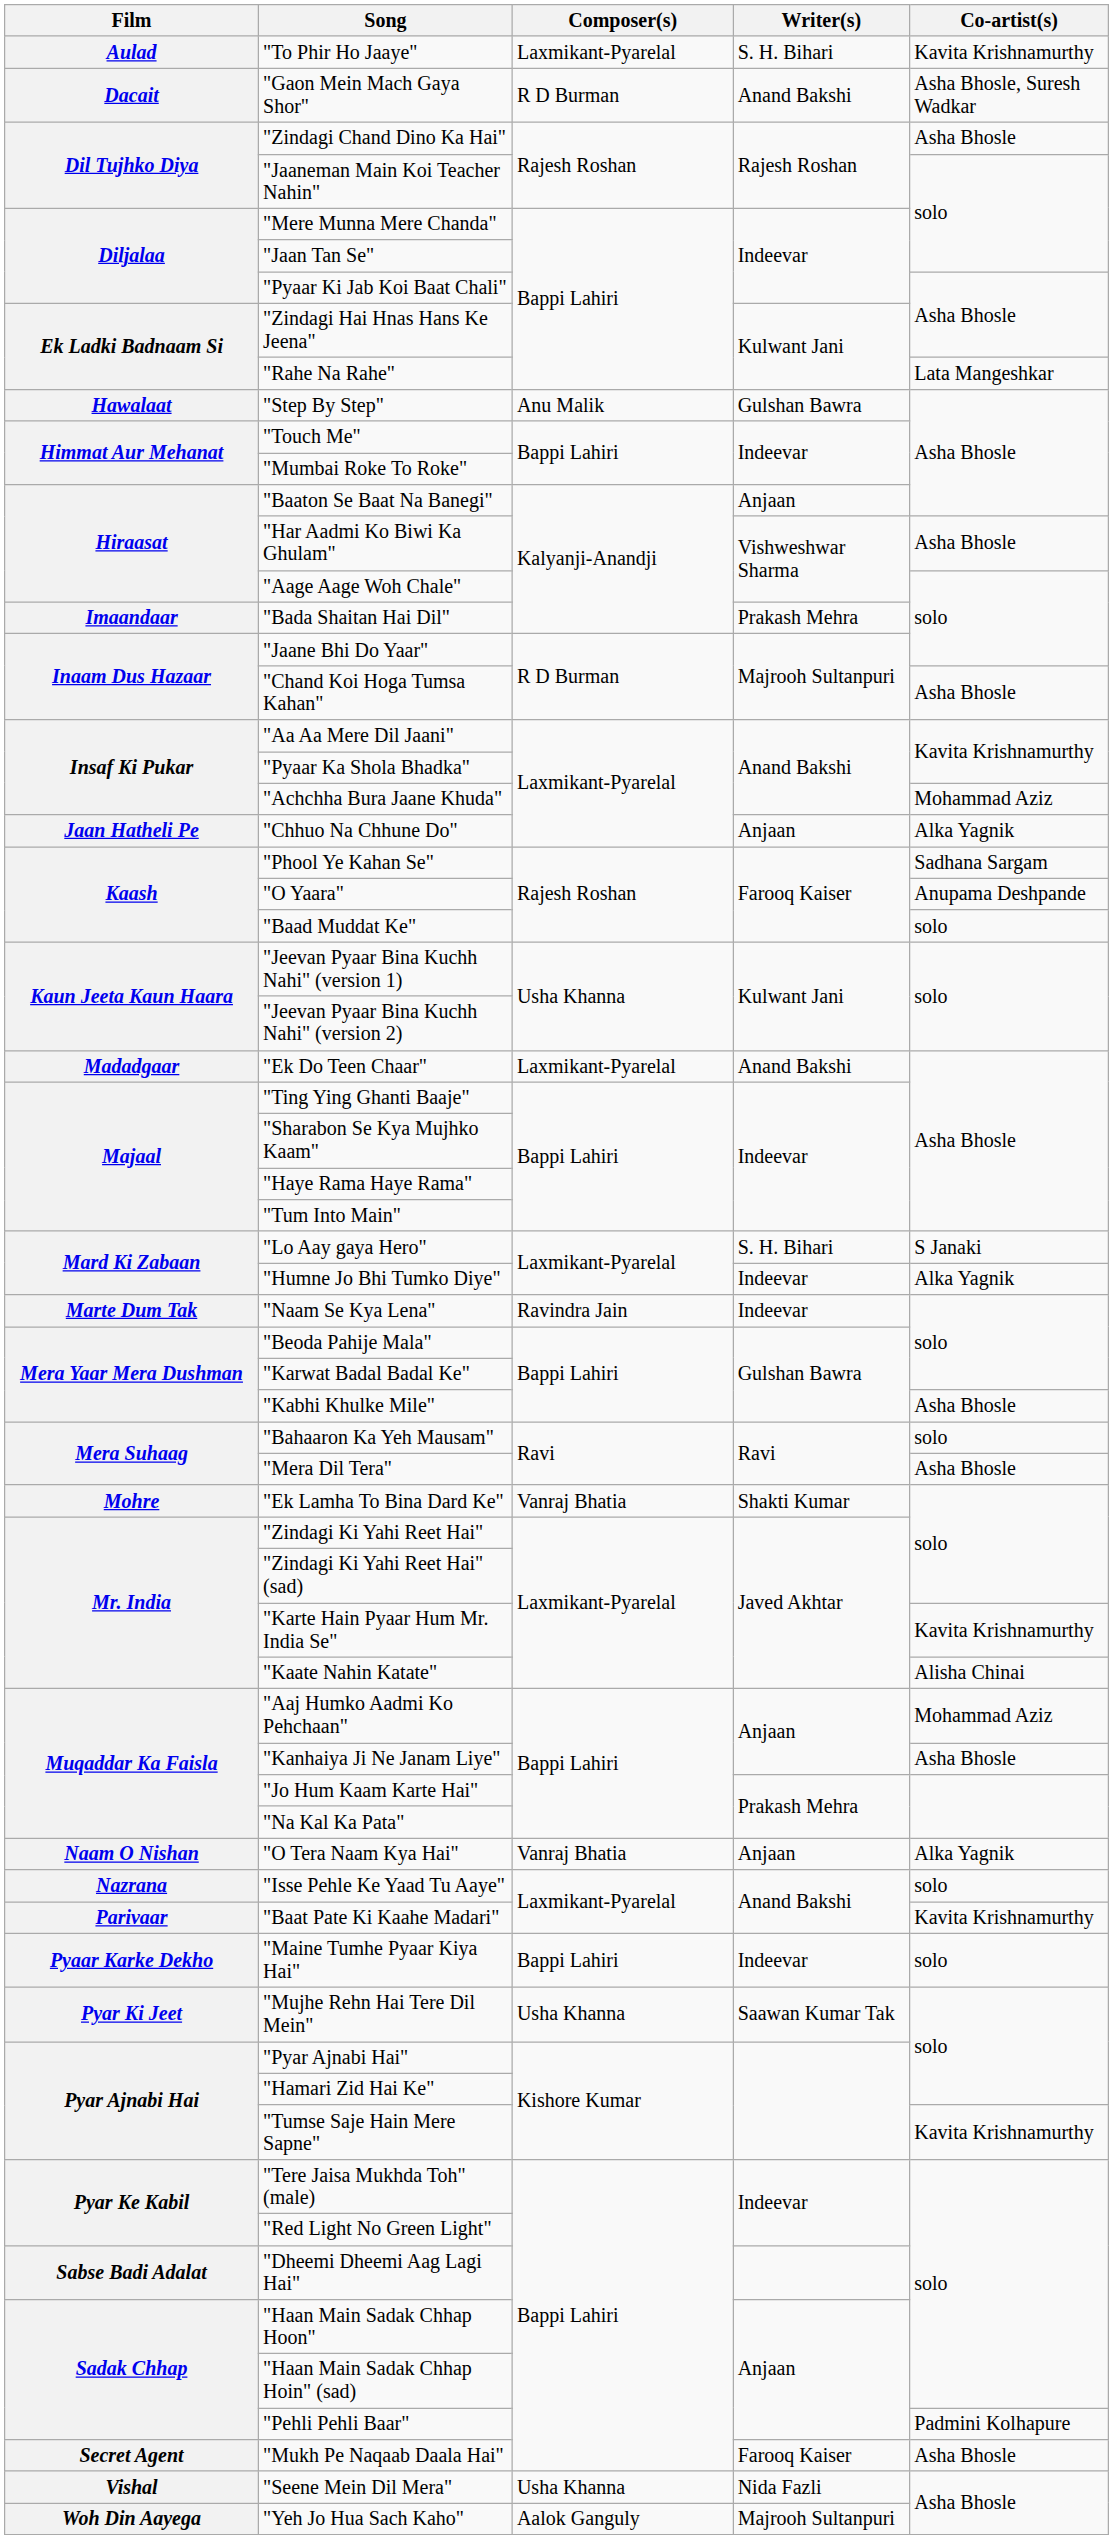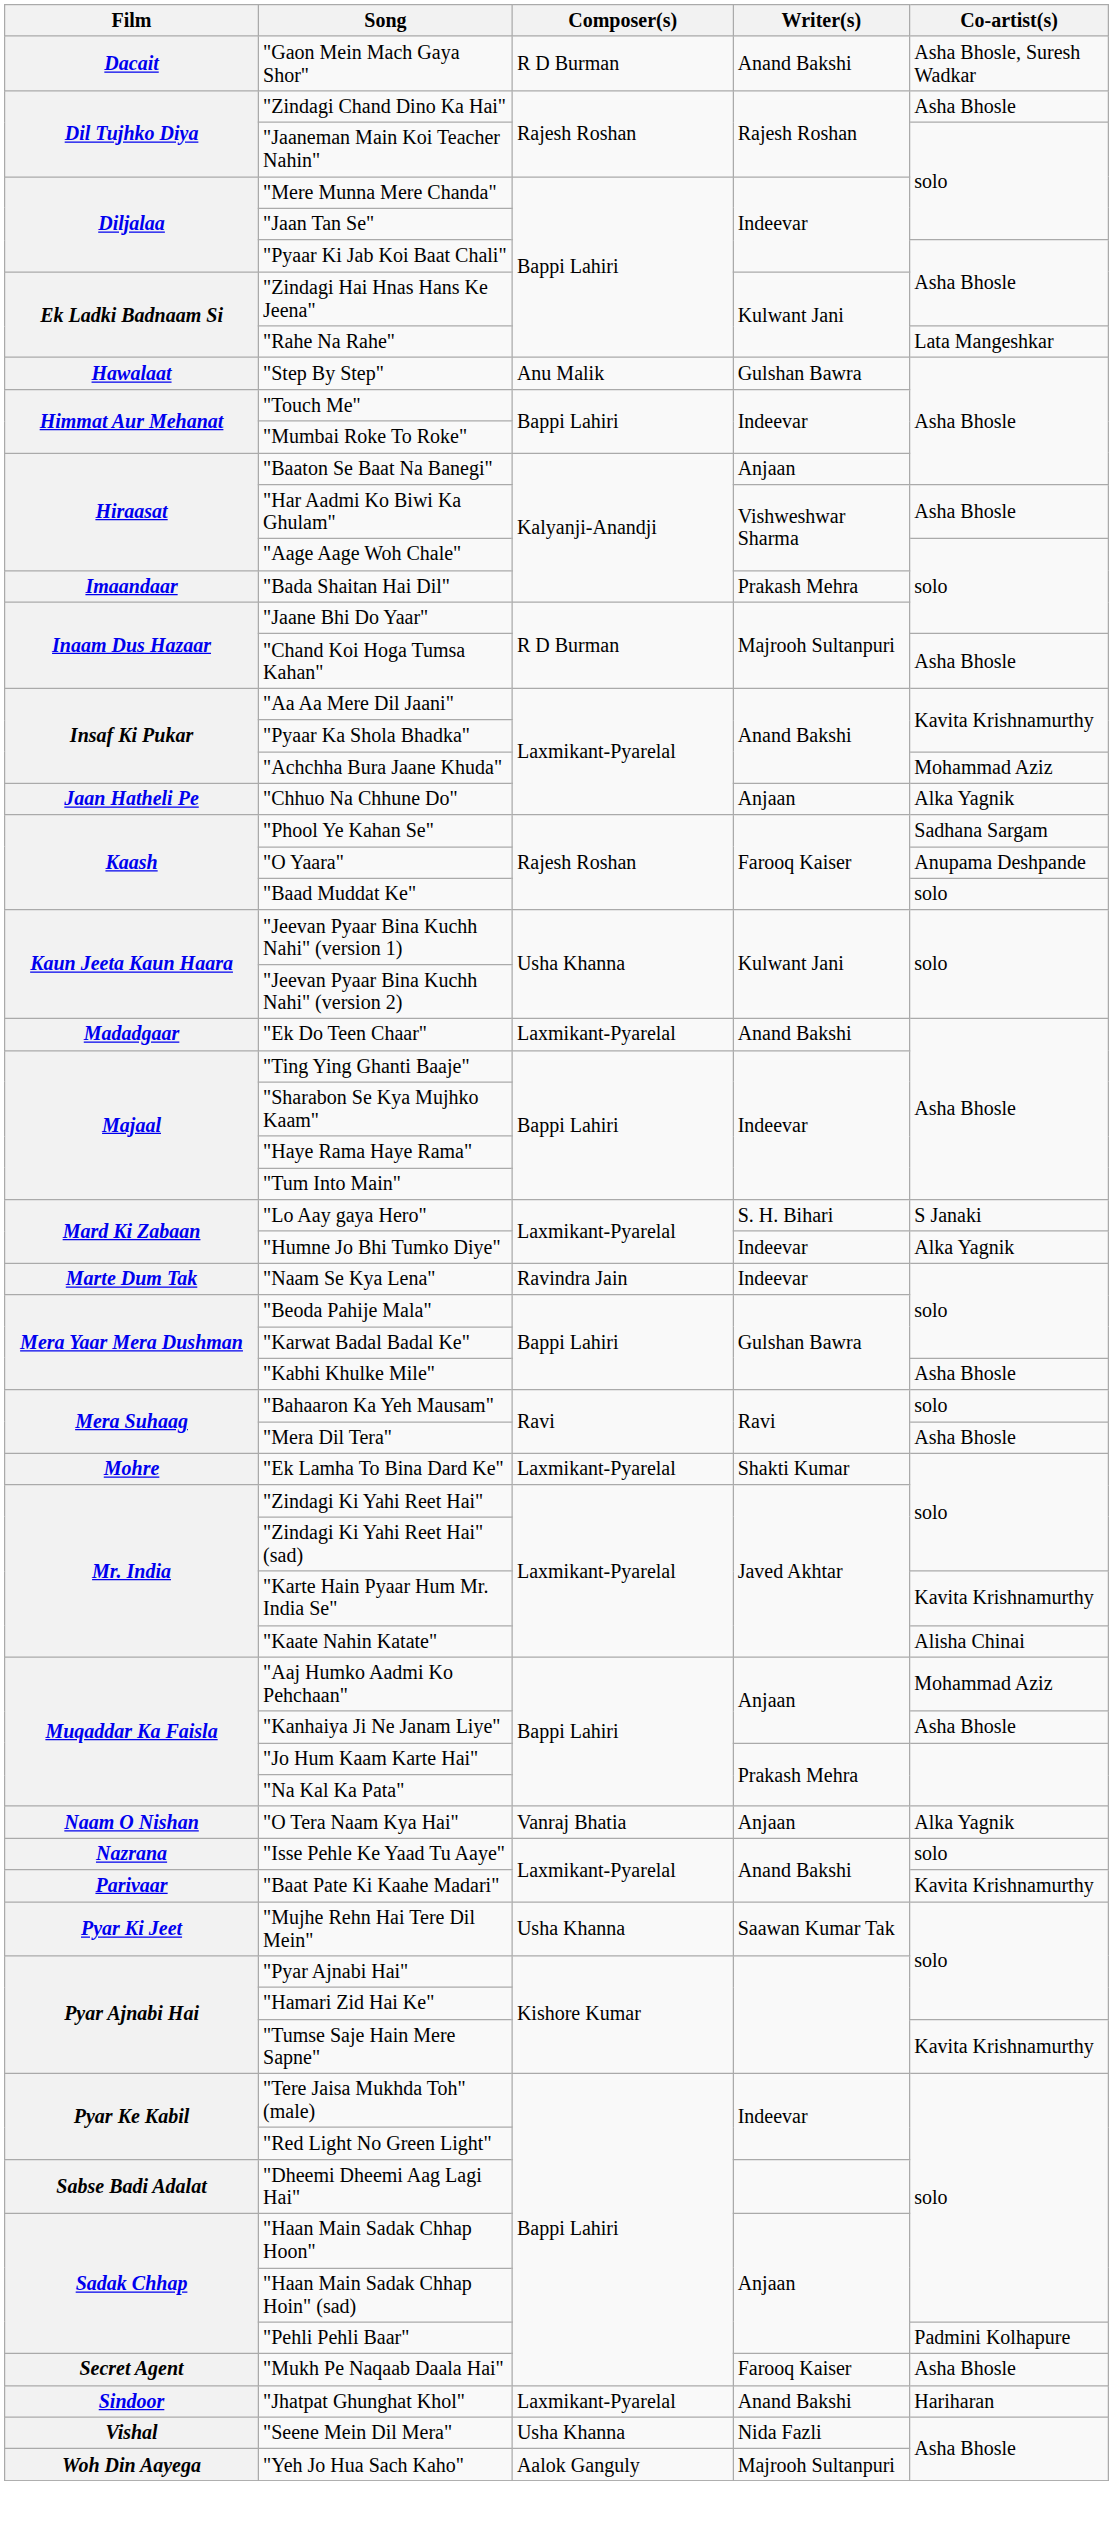- row: (340, 52)
(572, 1500) Vanraj Bhatia -> (596, 1469) Laxmikant-Pyarelal
- row: (370, 1960)
+ row: (364, 2401)
